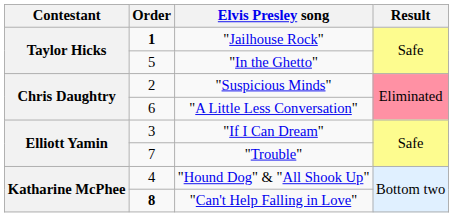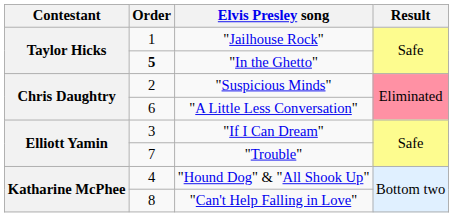(152, 39) bold -> (152, 39) normal
(152, 62) normal -> (152, 62) bold
(152, 200) bold -> (152, 200) normal
